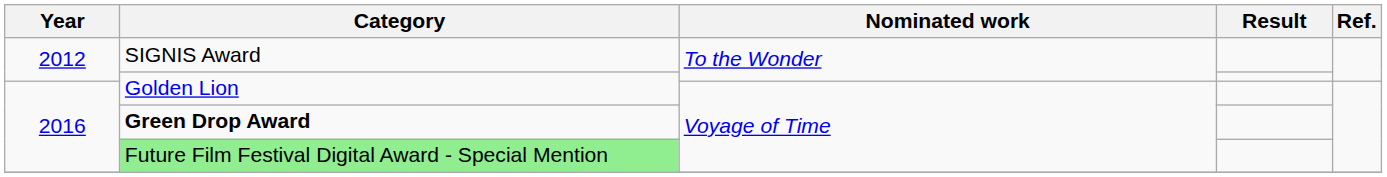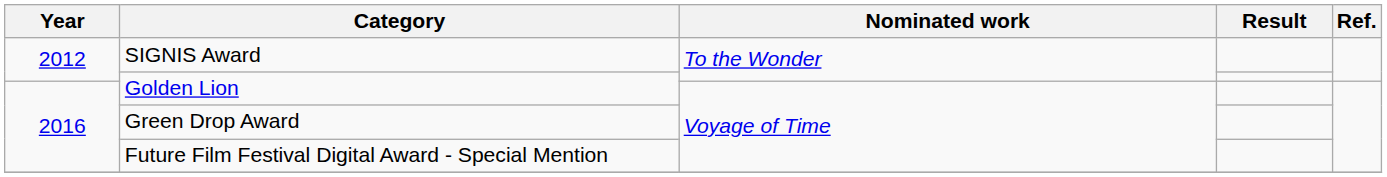(218, 121) bold -> (212, 121) normal
(366, 155) lightgreen background -> (366, 155) no background
